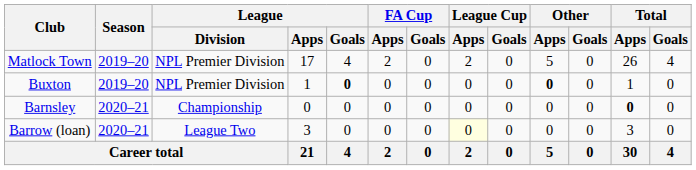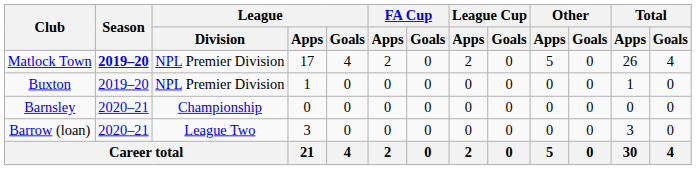(124, 61) normal -> (124, 61) bold
(347, 84) bold -> (347, 84) normal
(550, 84) bold -> (550, 84) normal
(630, 107) bold -> (630, 107) normal
(468, 130) lightyellow background -> (468, 130) no background
